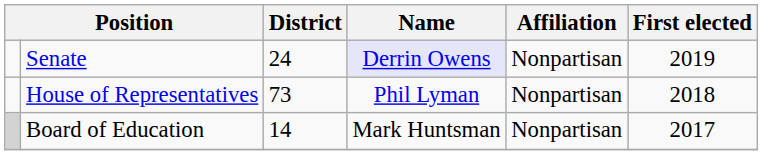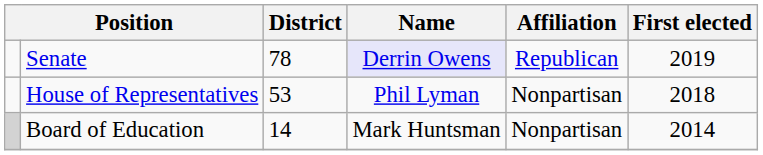(280, 58) 24 -> (280, 58) 78
(567, 58) Nonpartisan -> (567, 58) Republican
(280, 94) 73 -> (280, 94) 53
(692, 130) 2017 -> (692, 130) 2014
